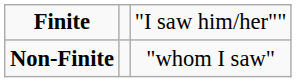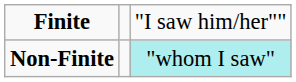(211, 58) no background -> (211, 58) paleturquoise background
